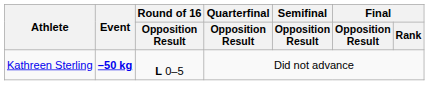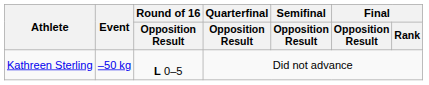(115, 65) bold -> (114, 65) normal
